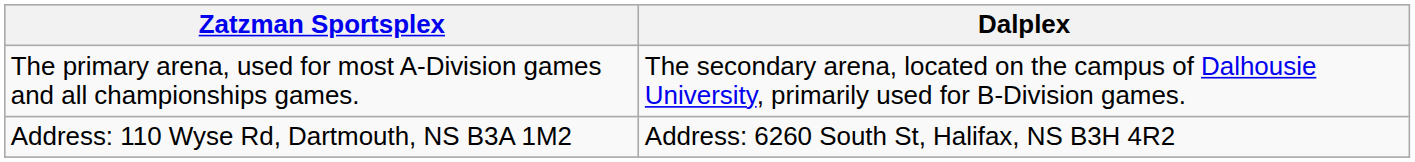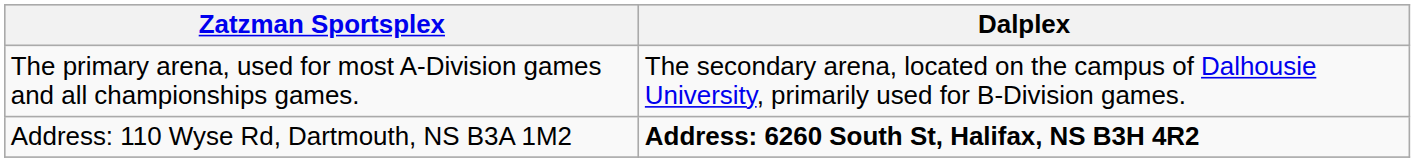(910, 136) normal -> (922, 136) bold
